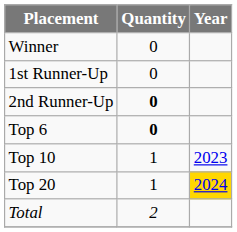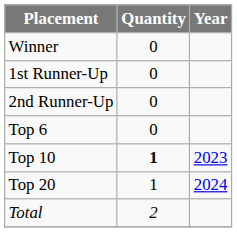(154, 102) bold -> (154, 102) normal
(154, 129) bold -> (154, 129) normal
(154, 157) normal -> (154, 157) bold
(211, 185) gold background -> (211, 185) no background
